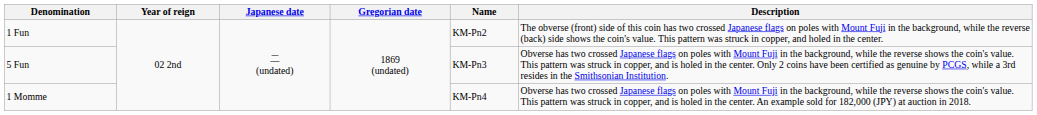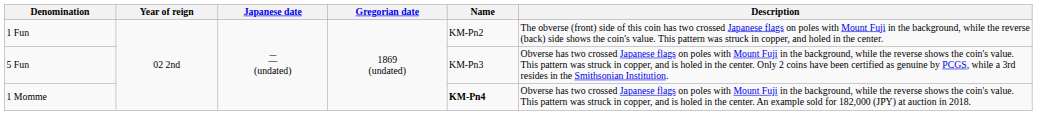(469, 97) normal -> (467, 97) bold
